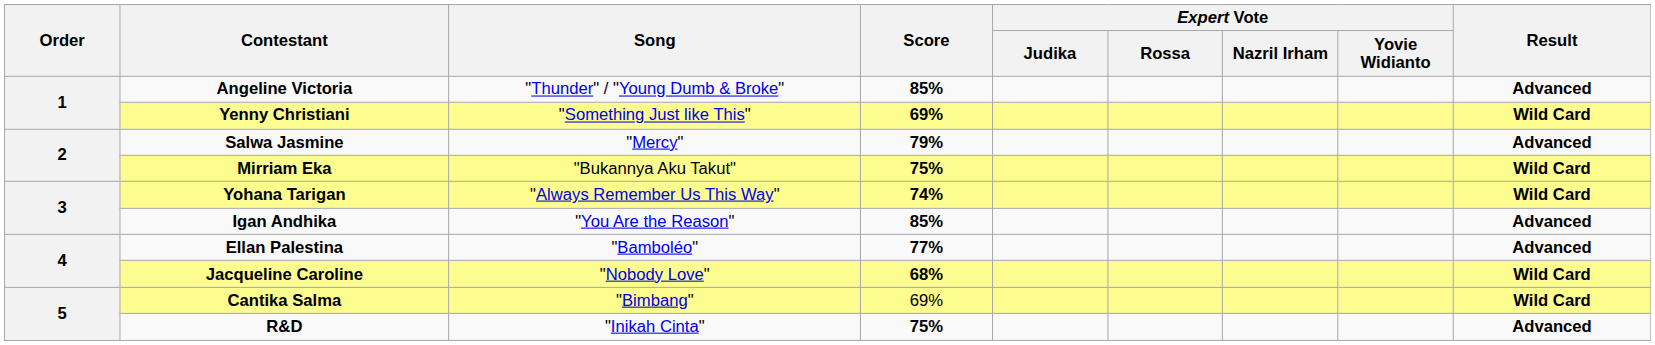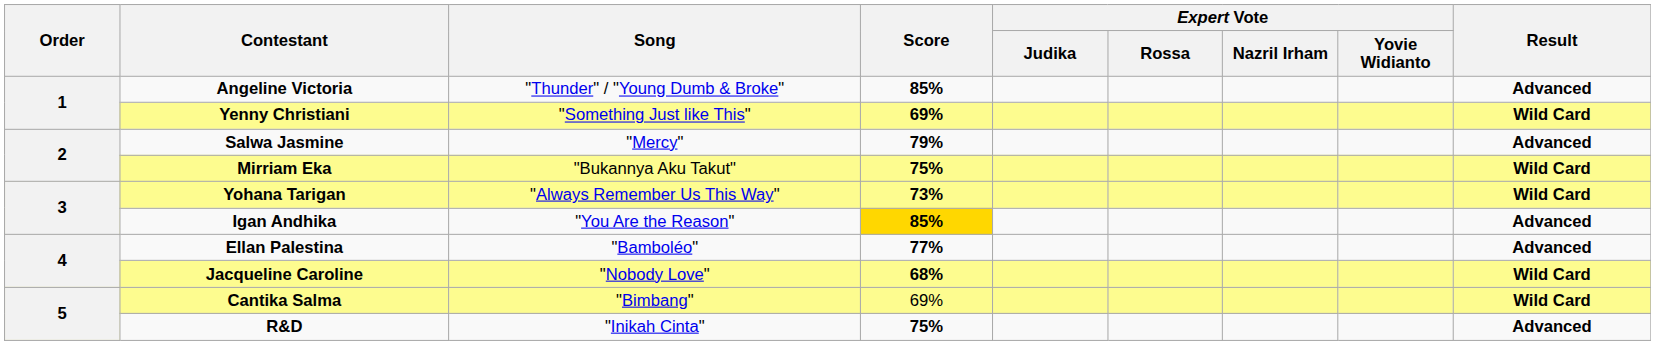(926, 194) 74% -> (926, 194) 73%
(926, 221) no background -> (926, 221) gold background
